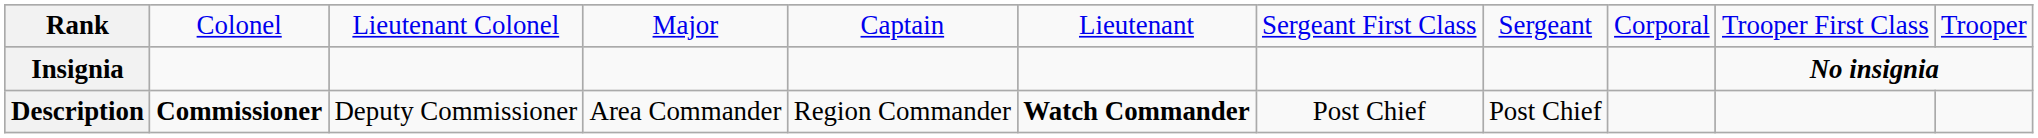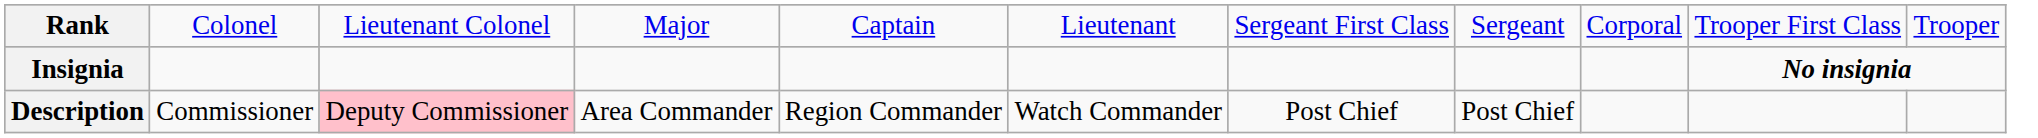(239, 111) bold -> (235, 111) normal
(456, 111) no background -> (447, 111) pink background
(1136, 111) bold -> (1118, 111) normal
